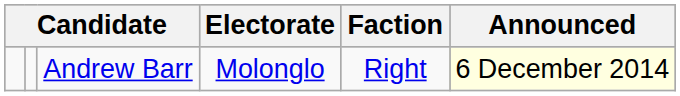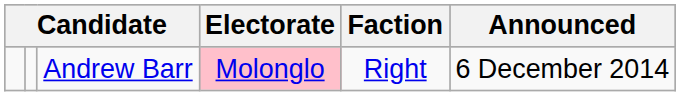(270, 68) no background -> (270, 68) pink background
(562, 68) lightyellow background -> (562, 68) no background
